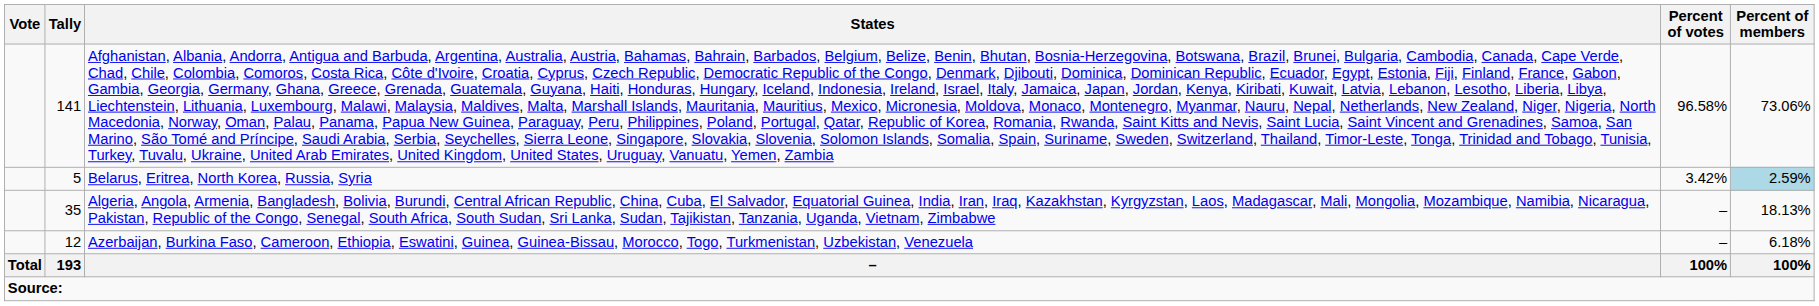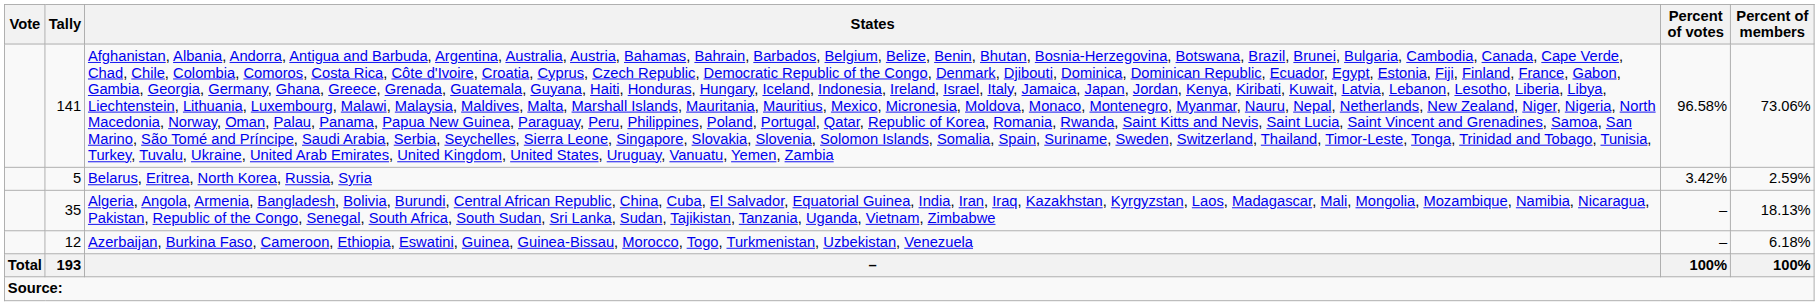(1790, 178) lightblue background -> (1790, 178) no background
